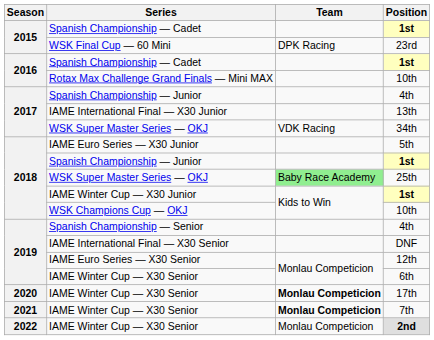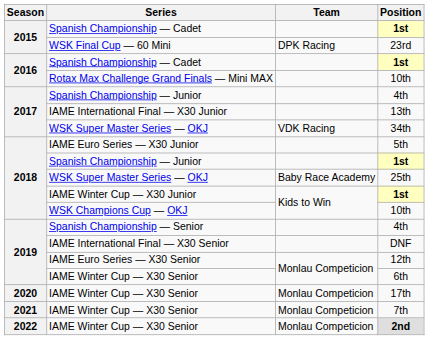(327, 177) lightgreen background -> (327, 177) no background
(329, 293) bold -> (326, 293) normal
(329, 309) bold -> (326, 309) normal
